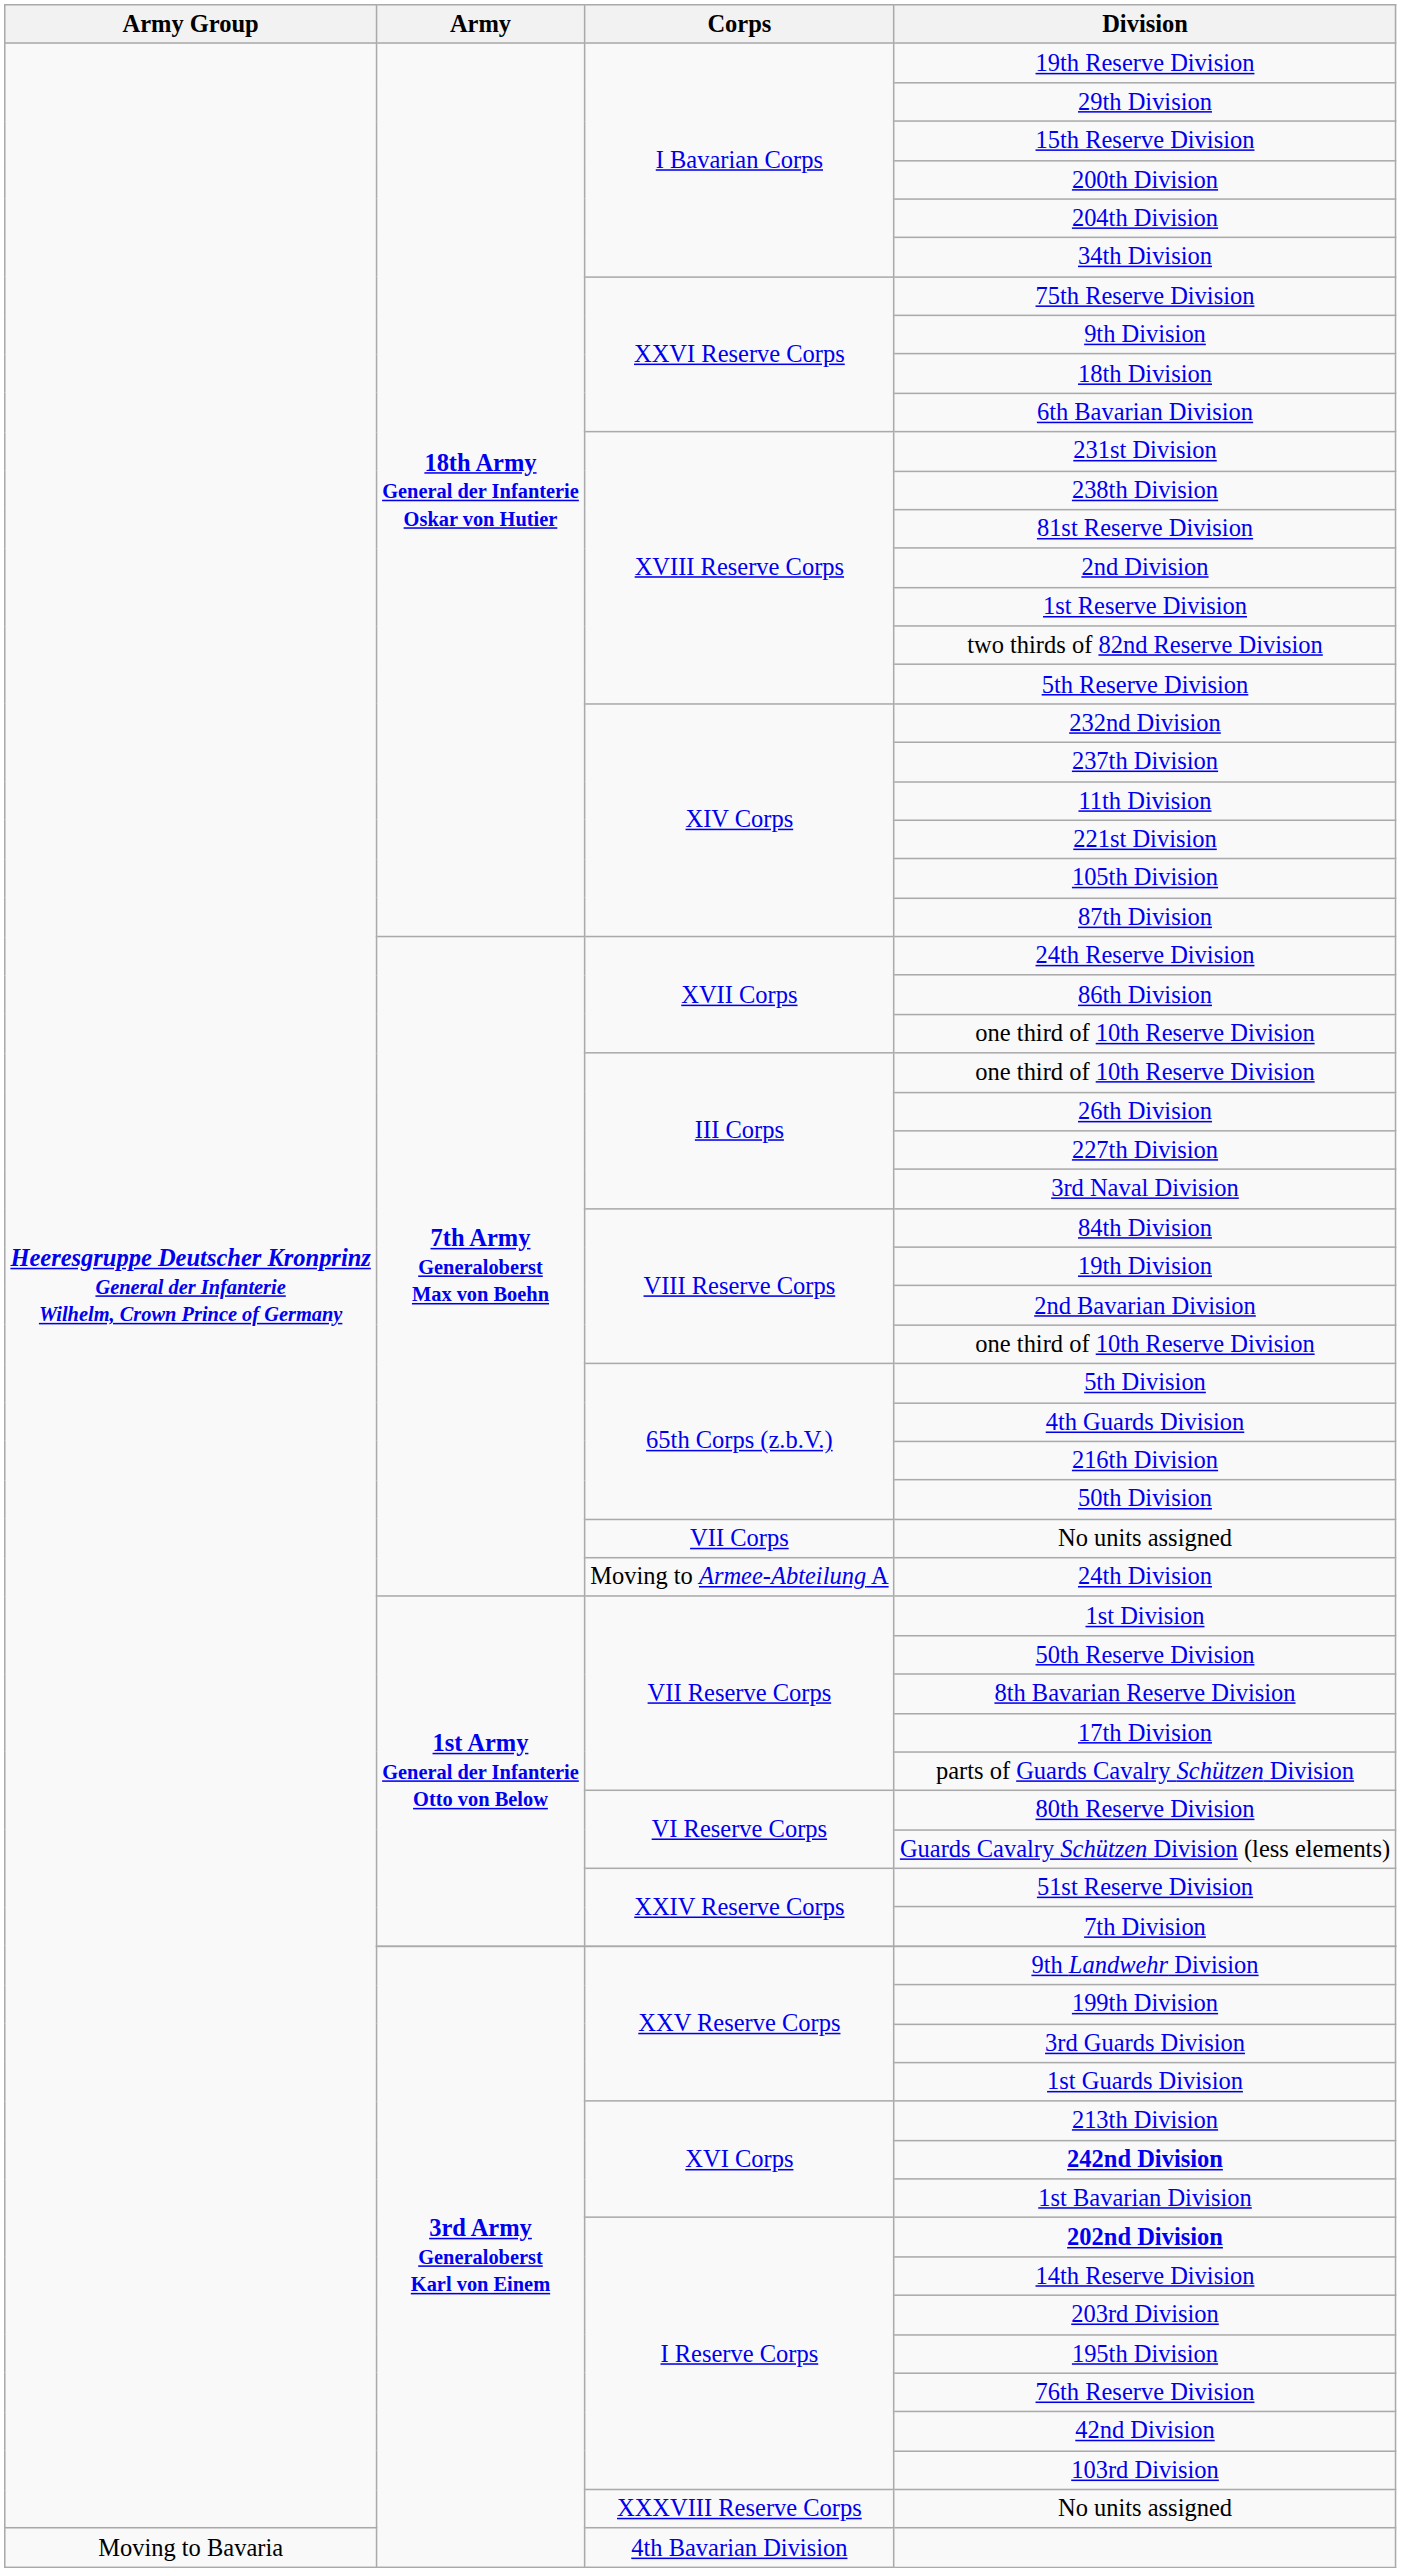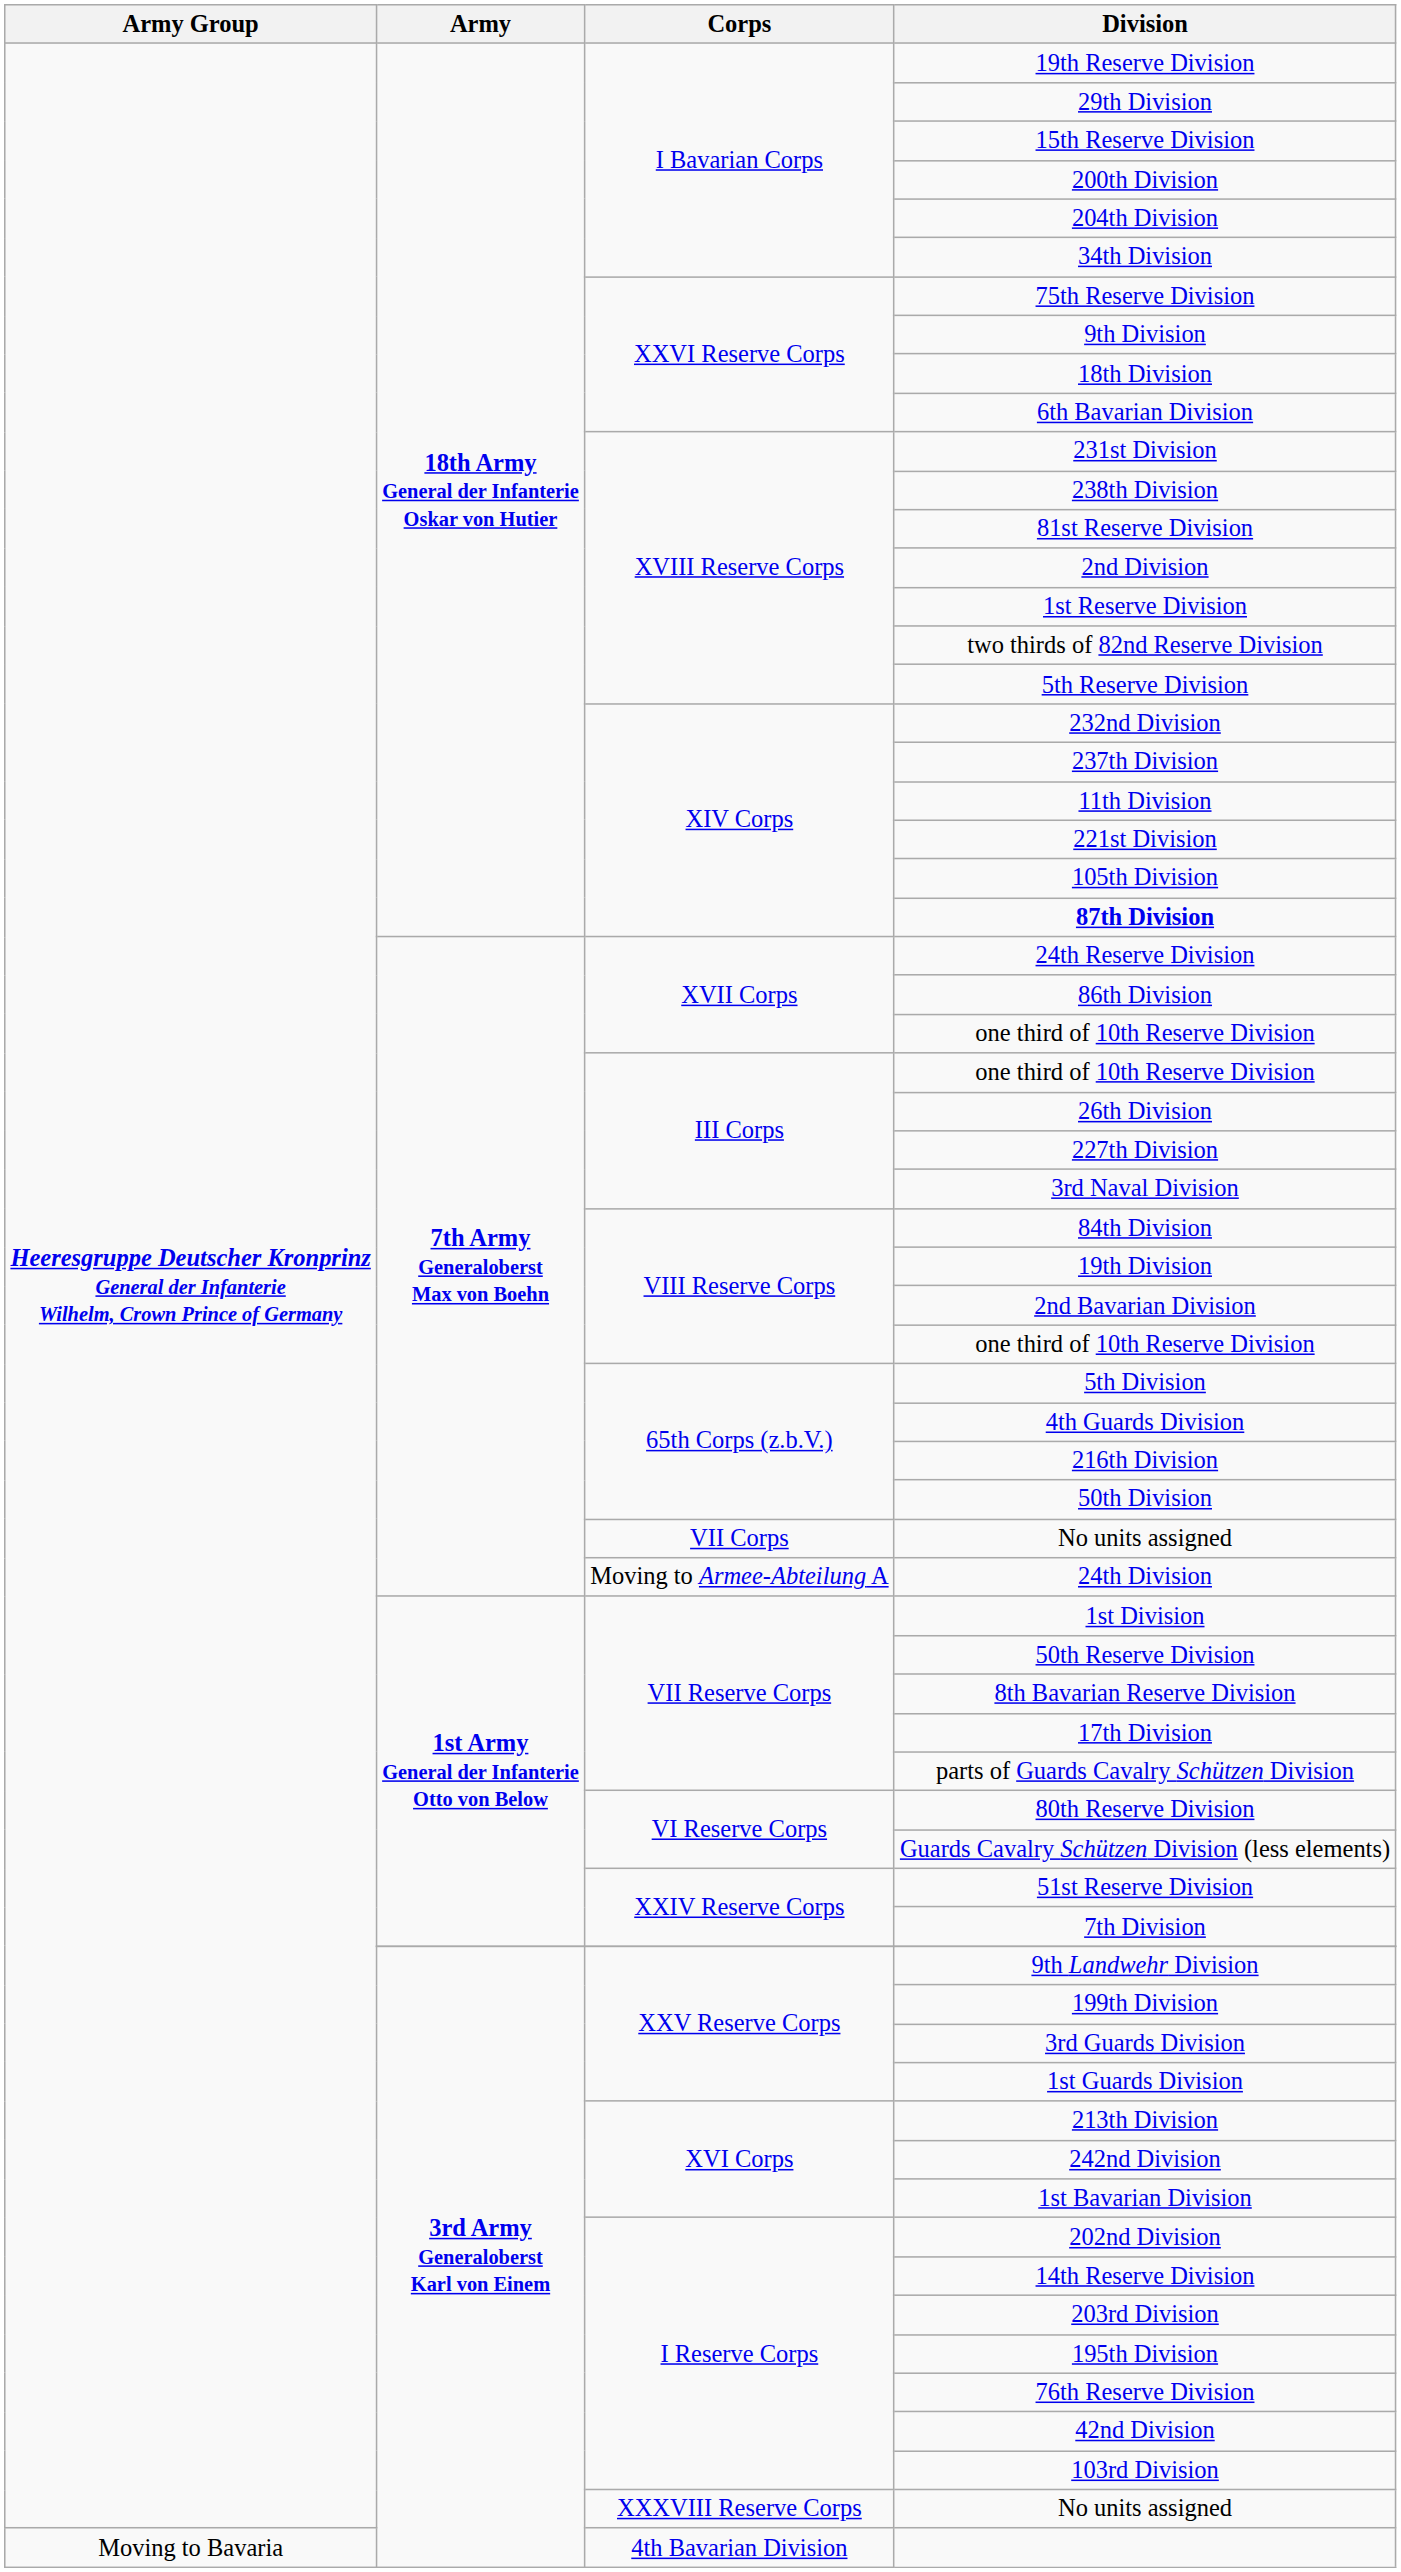(1145, 916) normal -> (1145, 916) bold
(1145, 2159) bold -> (1145, 2159) normal
(1145, 2236) bold -> (1145, 2236) normal
